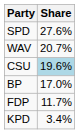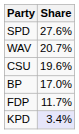(56, 66) lightblue background -> (56, 66) no background
(59, 119) no background -> (59, 119) lavender background
